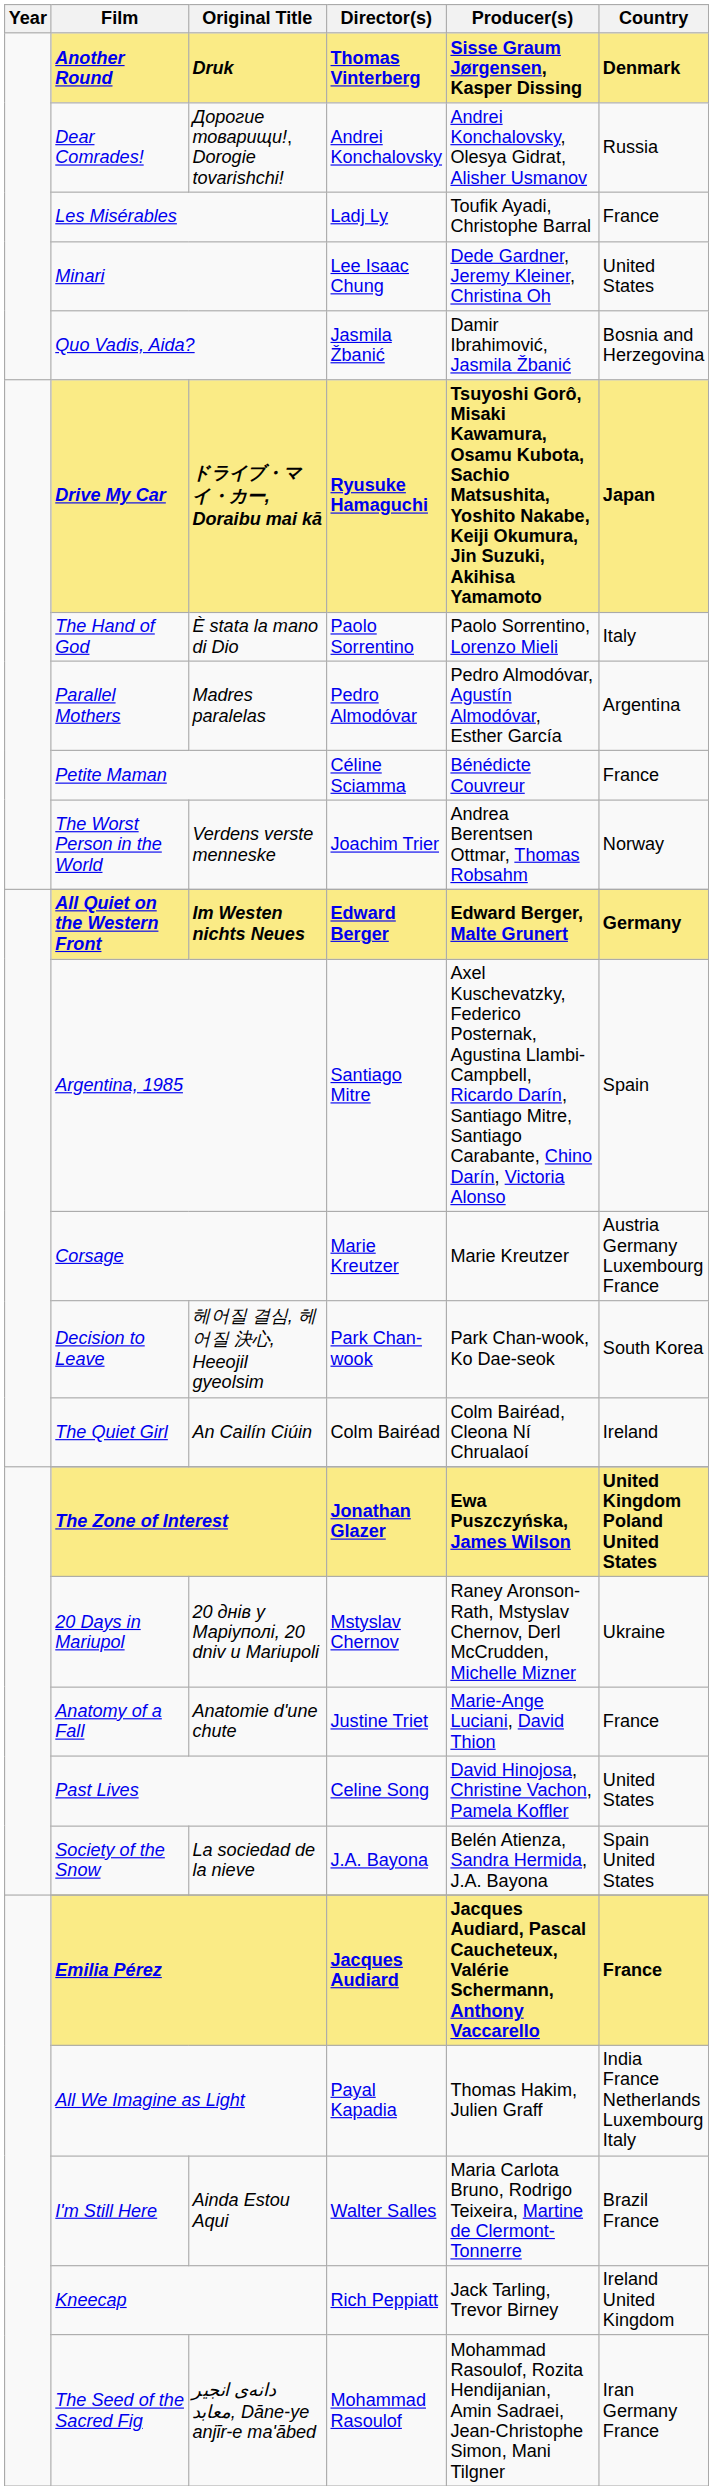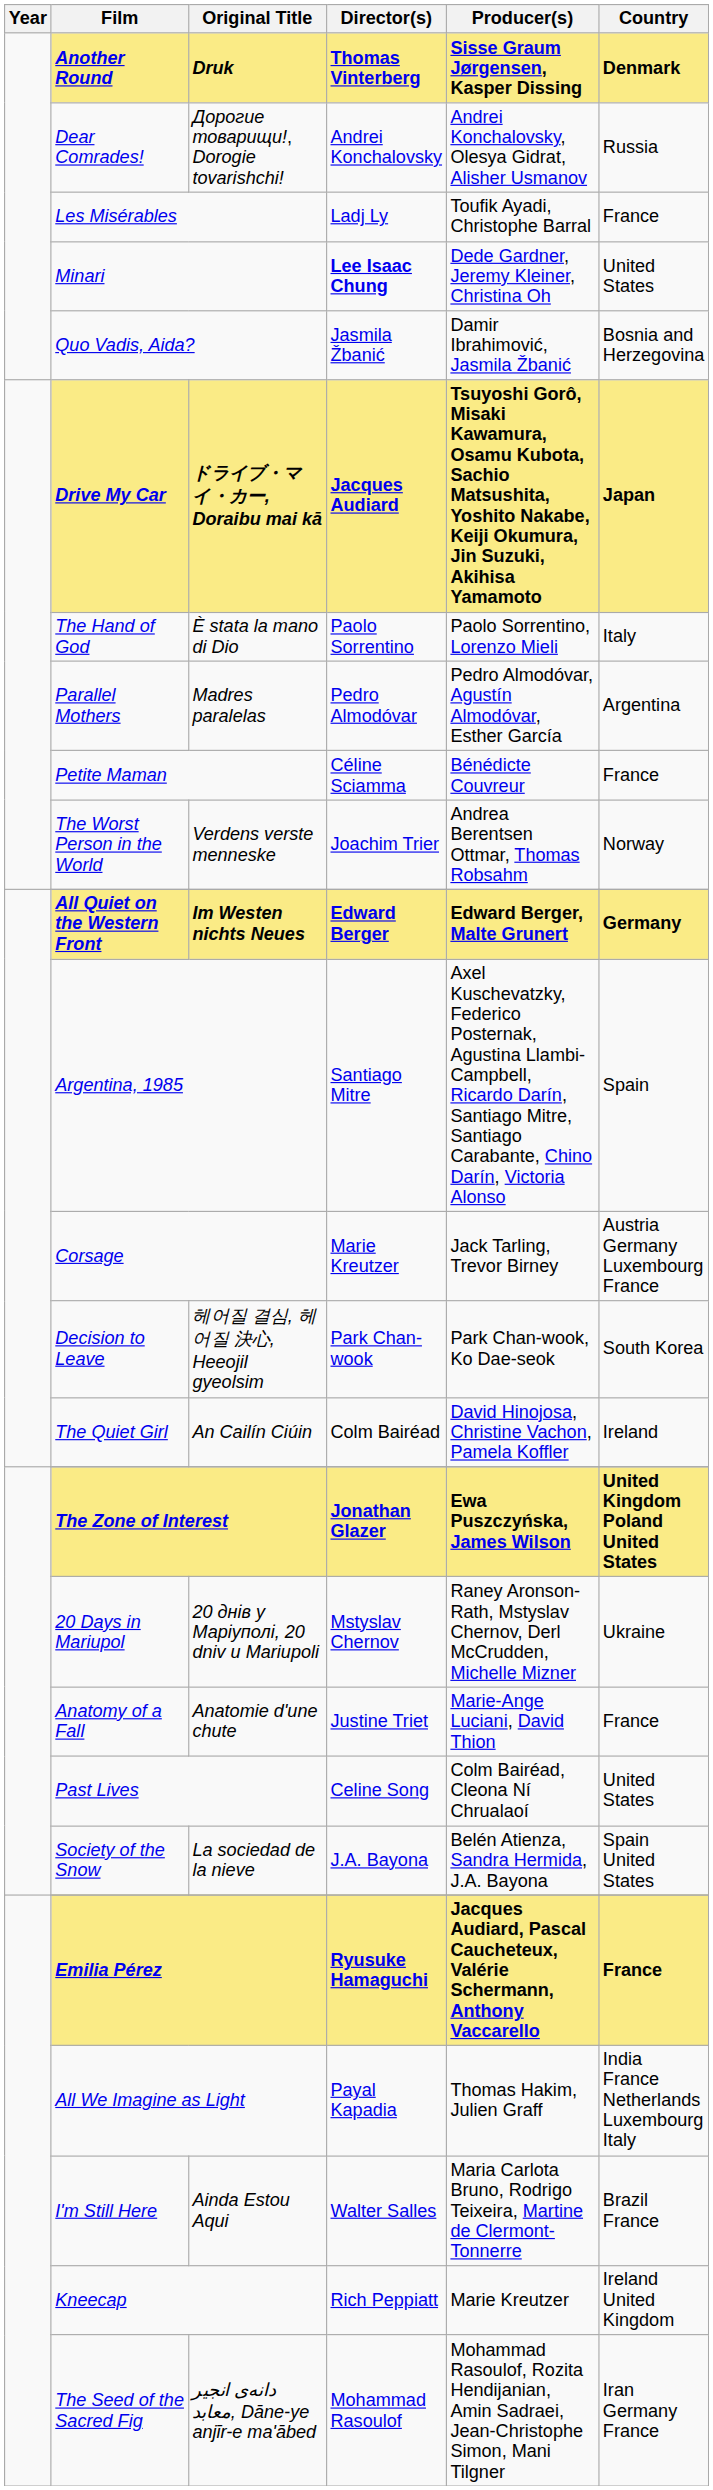(370, 275) normal -> (371, 275) bold
(379, 495) Ryusuke Hamaguchi -> (367, 495) Jacques Audiard
(510, 1256) Marie Kreutzer -> (504, 1256) Jack Tarling, Trevor Birney
(508, 1432) Colm Bairéad, Cleona Ní Chrualaoí -> (521, 1432) David Hinojosa, Christine Vachon, Pamela Koffler
(521, 1790) David Hinojosa, Christine Vachon, Pamela Koffler -> (508, 1790) Colm Bairéad, Cleona Ní Chrualaoí
(367, 1970) Jacques Audiard -> (379, 1970) Ryusuke Hamaguchi
(504, 2300) Jack Tarling, Trevor Birney -> (510, 2300) Marie Kreutzer
